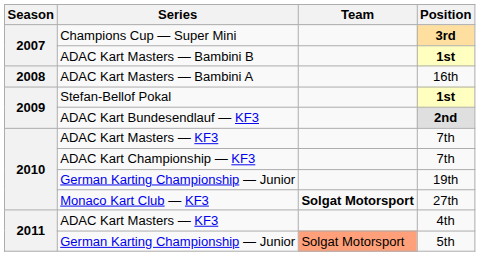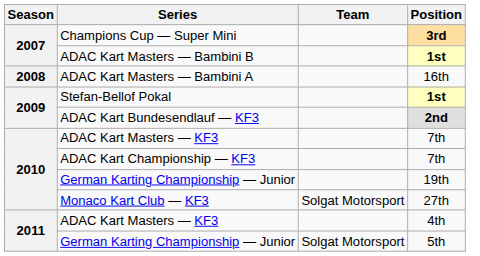(358, 200) bold -> (353, 200) normal
(353, 241) lightsalmon background -> (353, 241) no background
